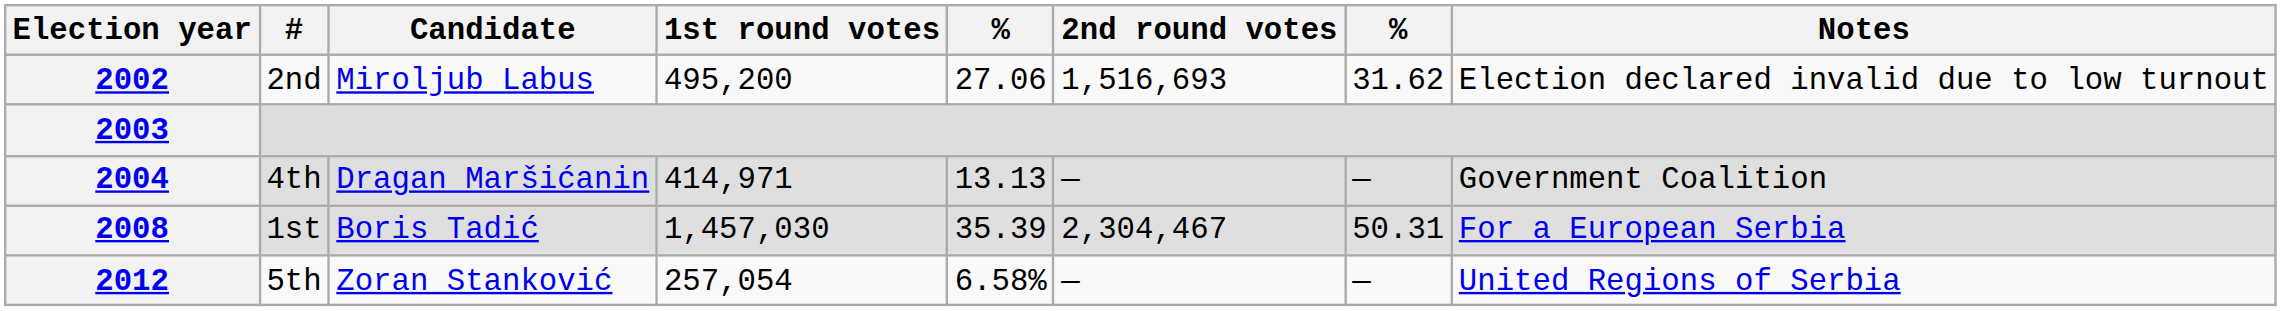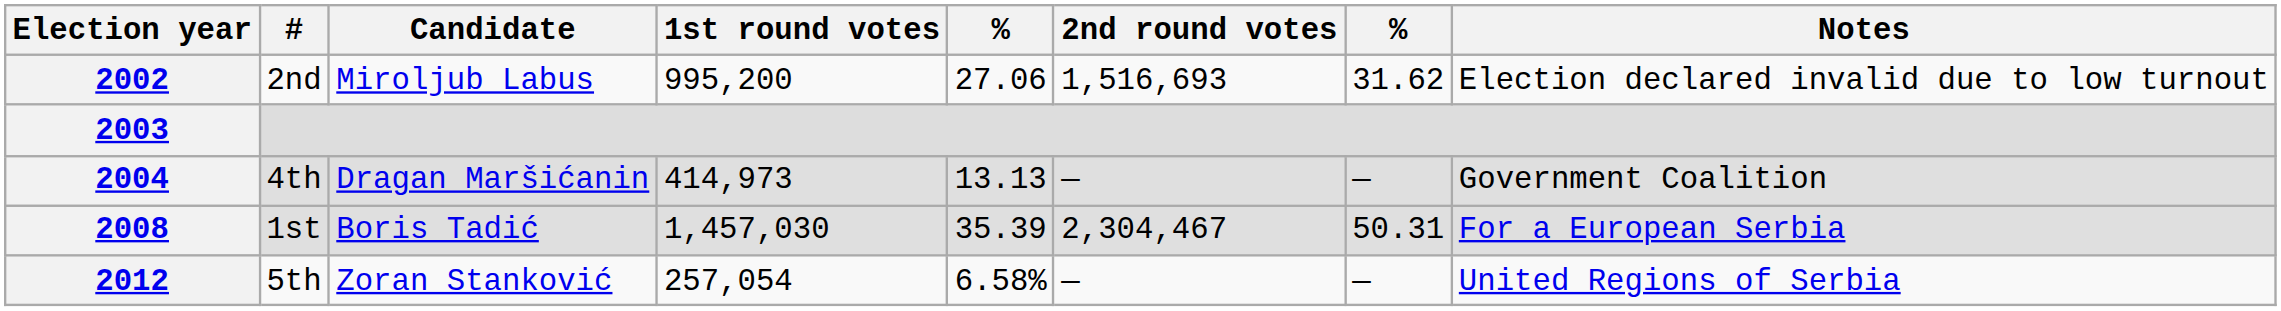(728, 80) 495,200 -> (728, 80) 995,200
(728, 180) 414,971 -> (728, 180) 414,973
